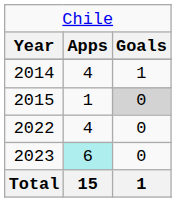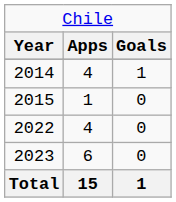(141, 101) lightgrey background -> (141, 101) no background
(88, 156) paleturquoise background -> (88, 156) no background
